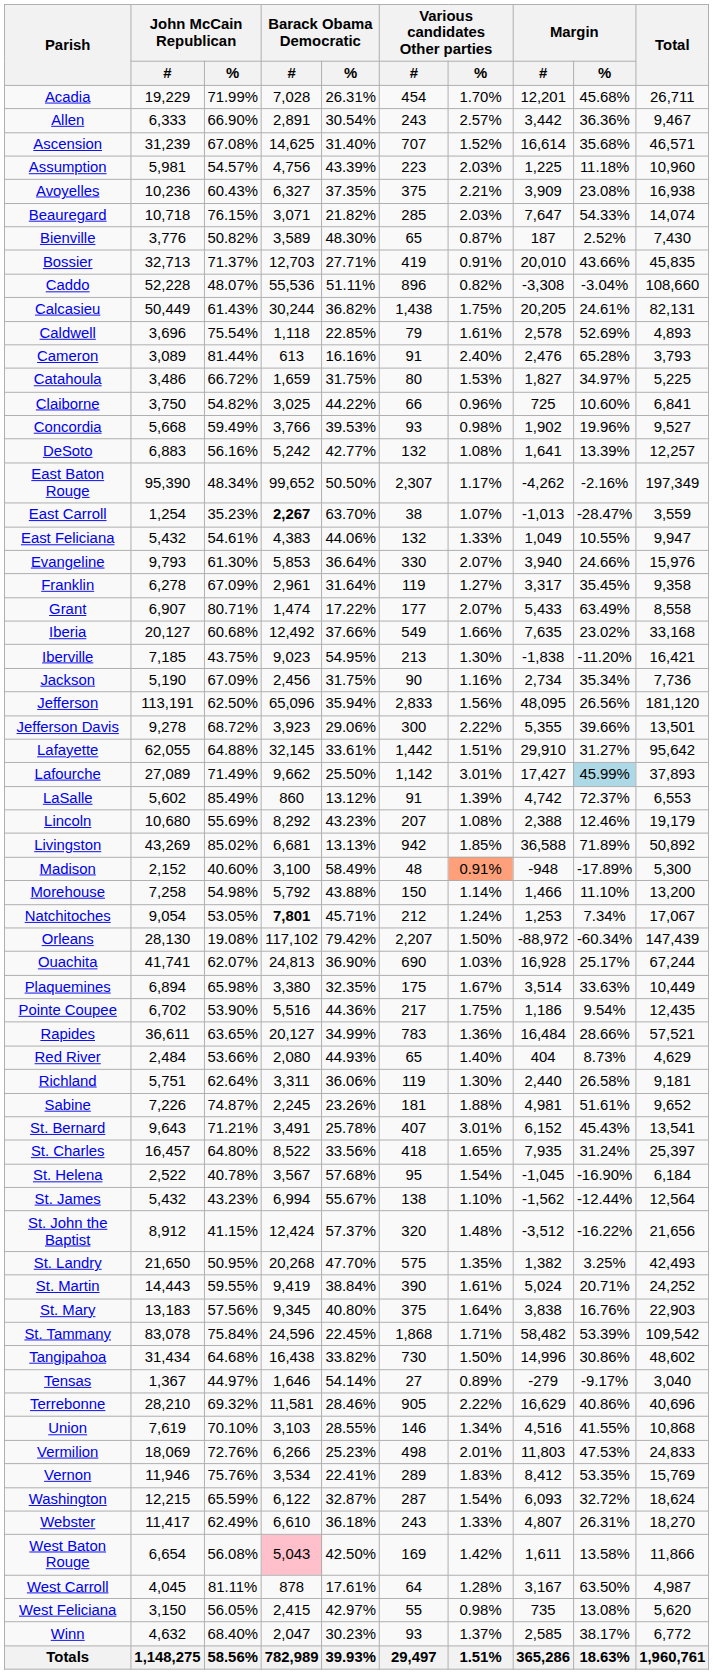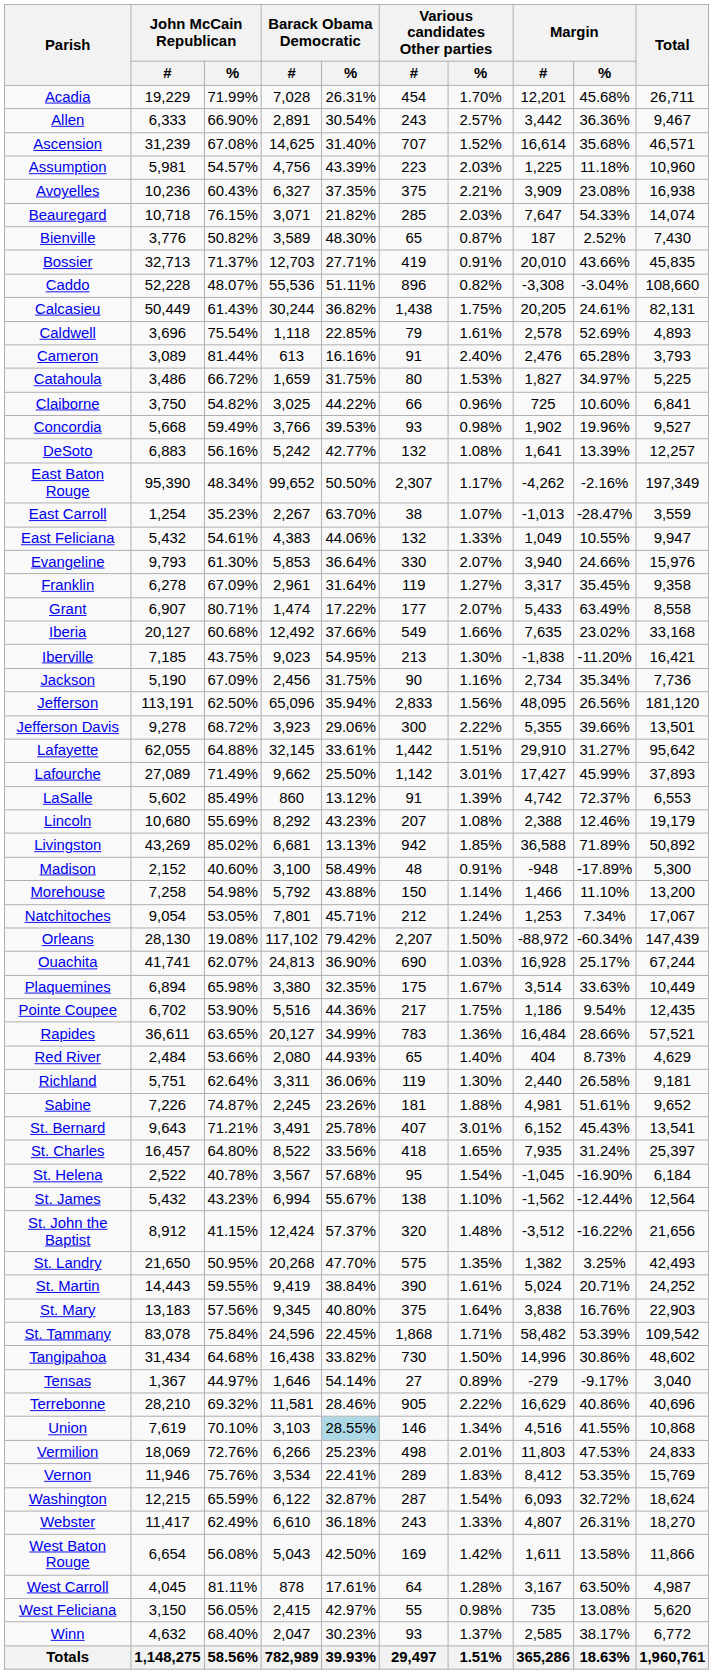(292, 514) bold -> (292, 514) normal
(605, 774) lightblue background -> (605, 774) no background
(481, 868) lightsalmon background -> (481, 868) no background
(292, 916) bold -> (292, 916) normal
(351, 1428) no background -> (351, 1428) lightblue background
(292, 1554) pink background -> (292, 1554) no background
